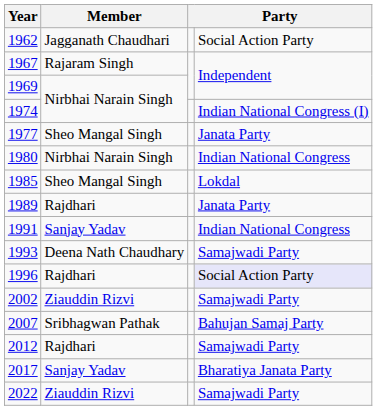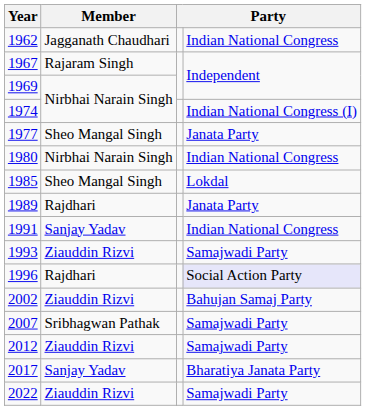(256, 39) Social Action Party -> (262, 39) Indian National Congress
(114, 252) Deena Nath Chaudhary -> (89, 252) Ziauddin Rizvi
(249, 299) Samajwadi Party -> (249, 299) Bahujan Samaj Party
(261, 323) Bahujan Samaj Party -> (237, 323) Samajwadi Party
(70, 346) Rajdhari -> (89, 346) Ziauddin Rizvi
